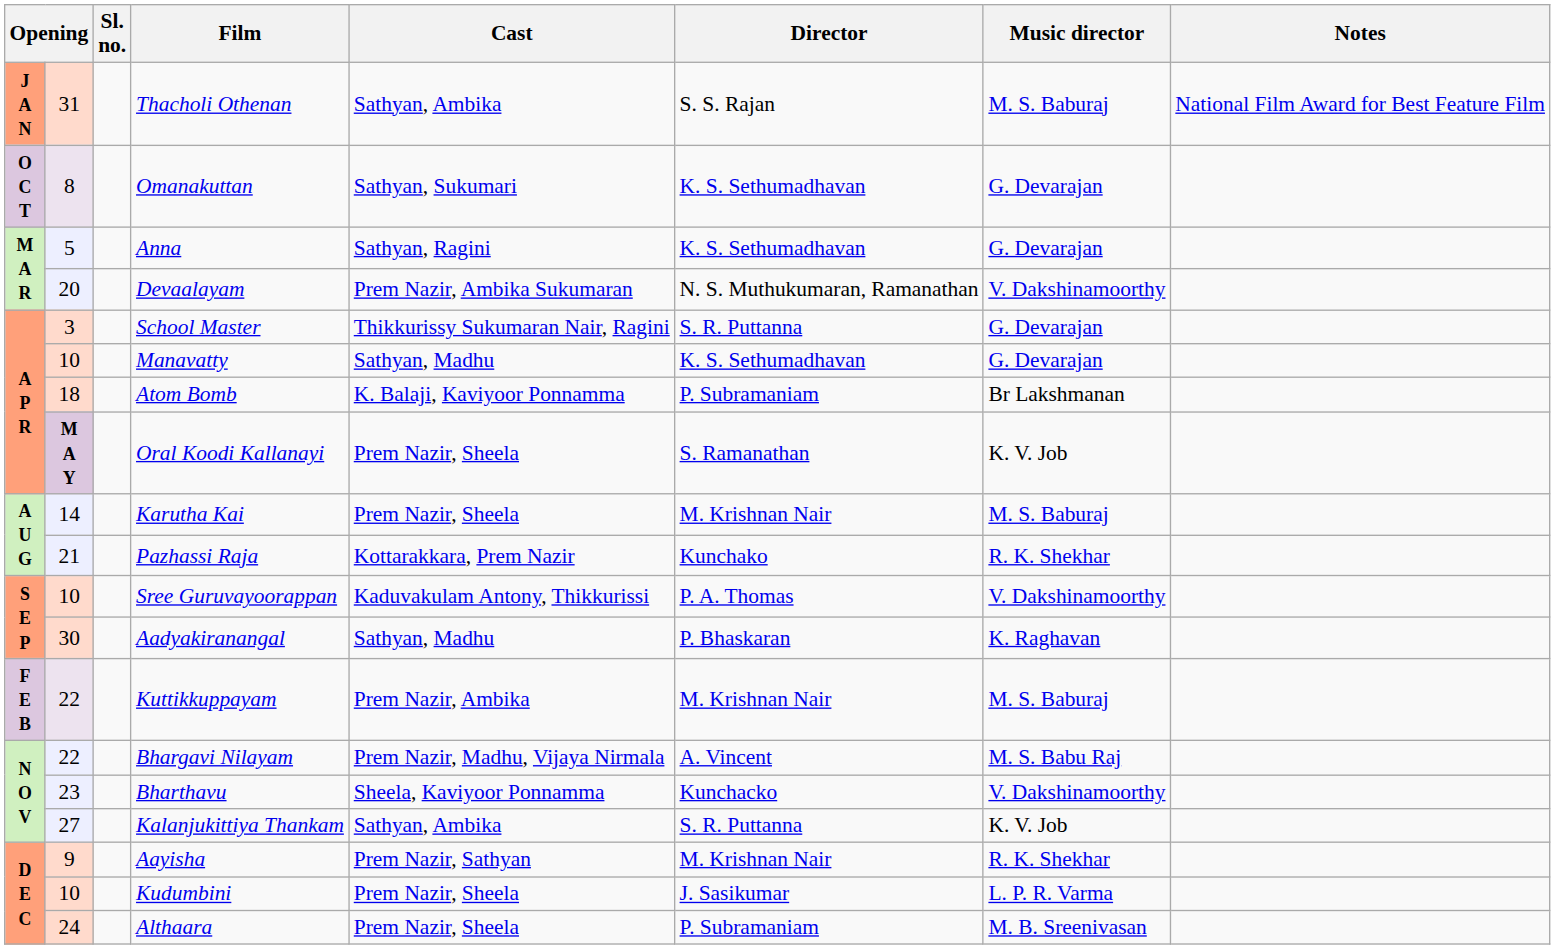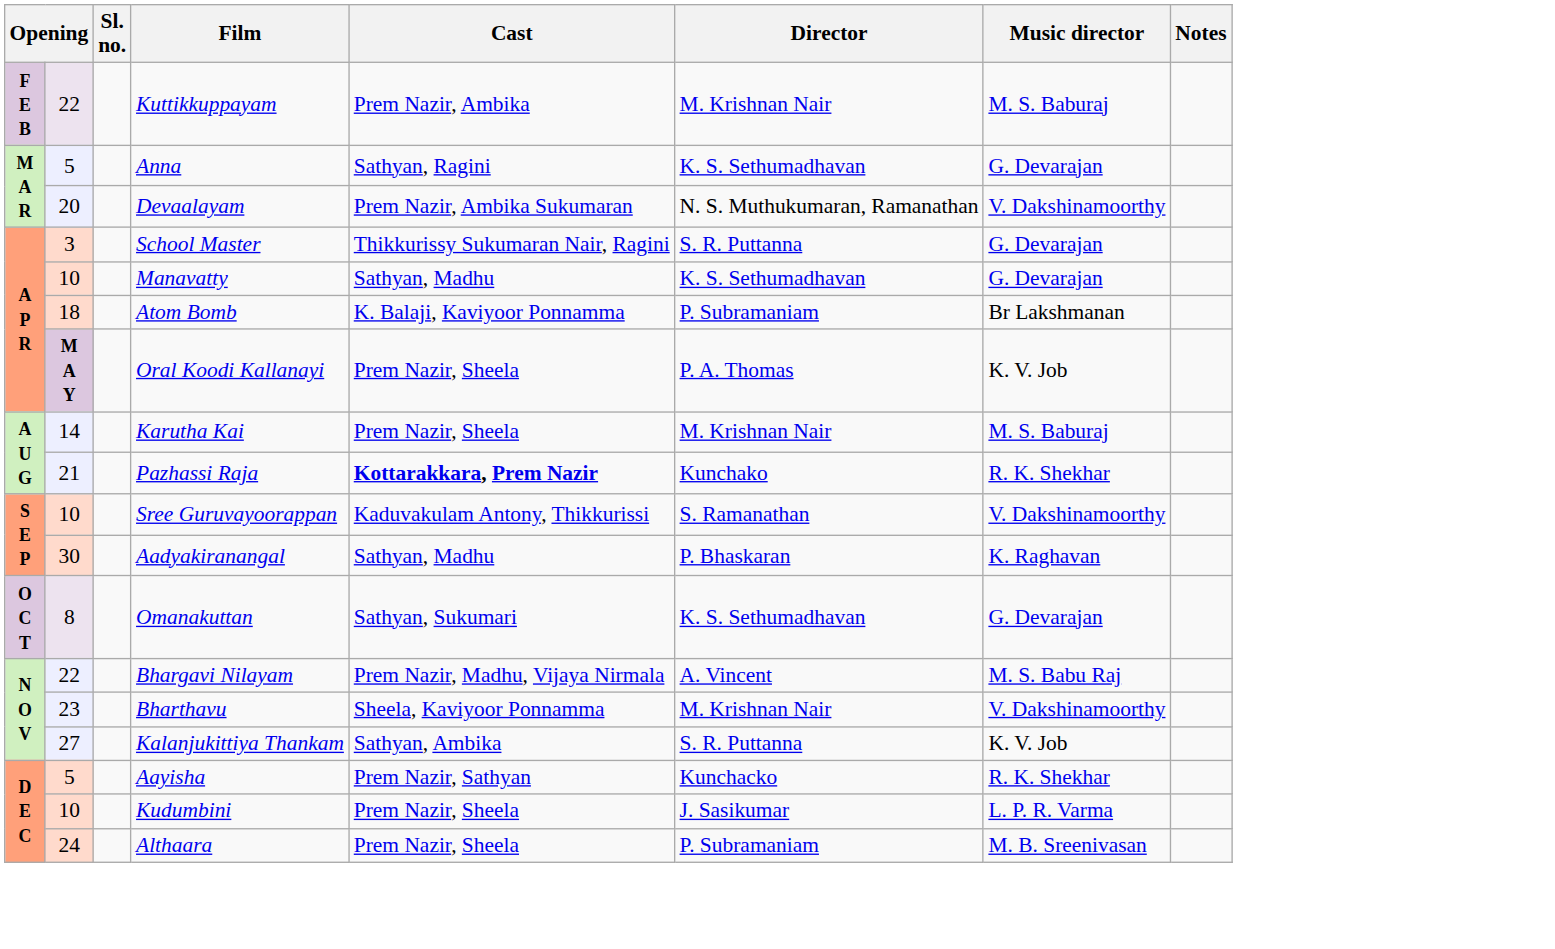- row: (214, 103)
rows swapped: (206, 699) <-> (194, 185)
(744, 452) S. Ramanathan -> (737, 370) P. A. Thomas
(464, 555) normal -> (476, 473) bold
(737, 596) P. A. Thomas -> (744, 514) S. Ramanathan
(728, 791) Kunchacko -> (756, 709) M. Krishnan Nair
(69, 859) 9 -> (69, 777) 5
(756, 859) M. Krishnan Nair -> (728, 777) Kunchacko
